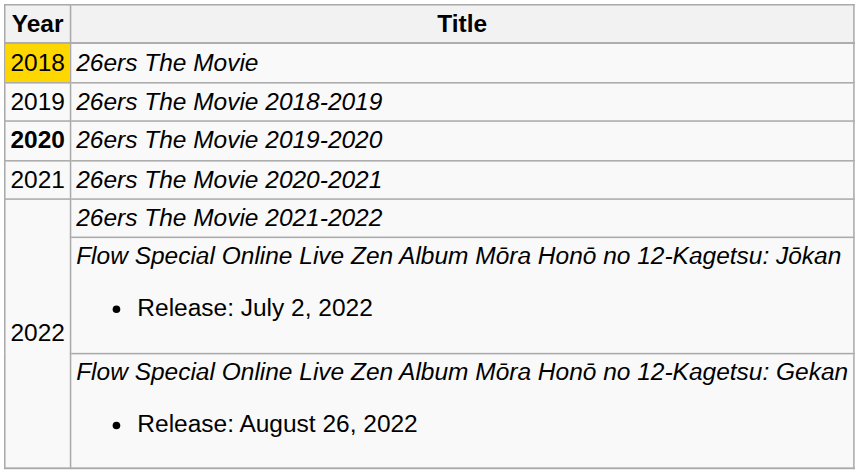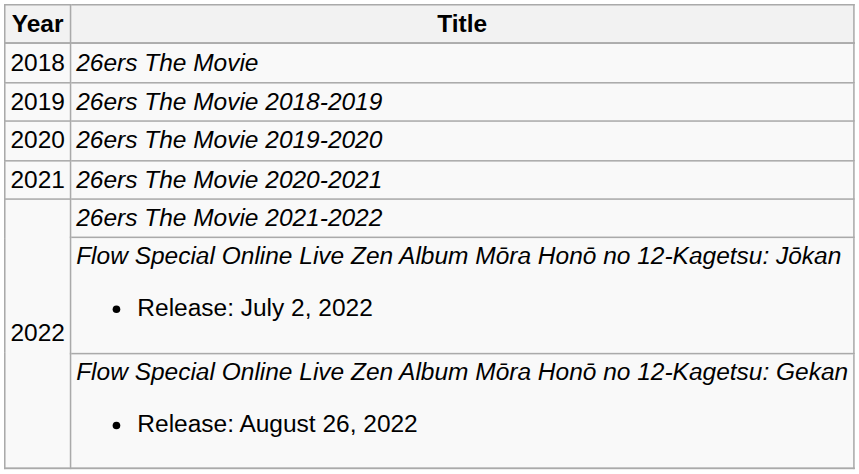(38, 62) gold background -> (38, 62) no background
(38, 140) bold -> (38, 140) normal
